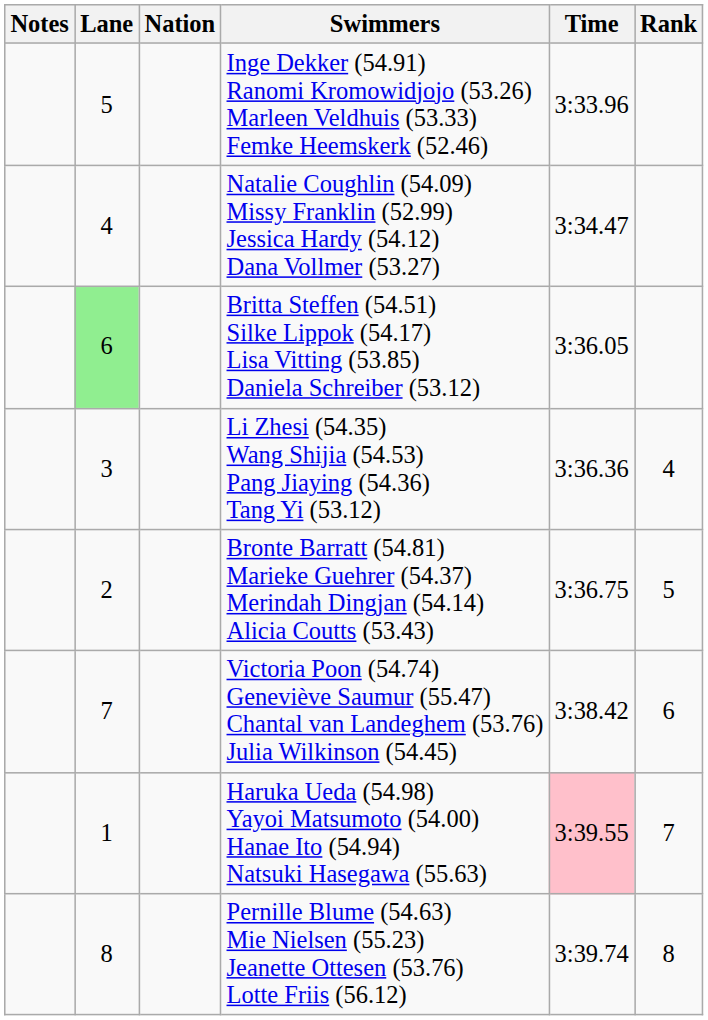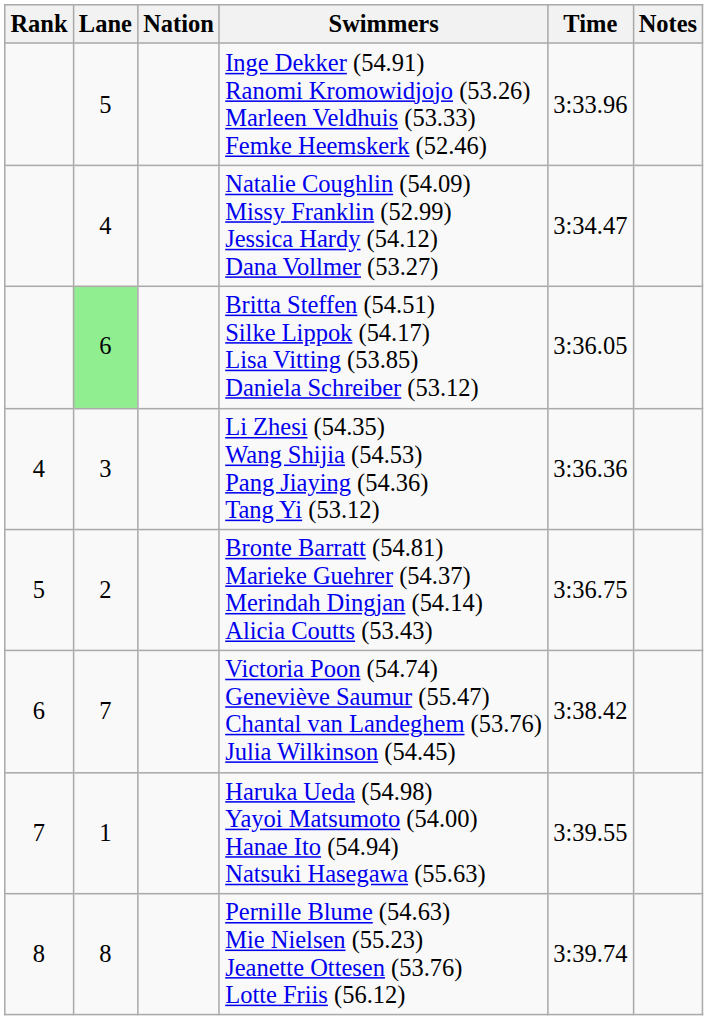columns swapped: (669, 23) <-> (40, 23)
(592, 832) pink background -> (590, 832) no background
